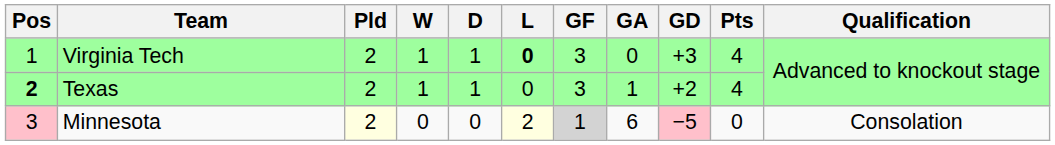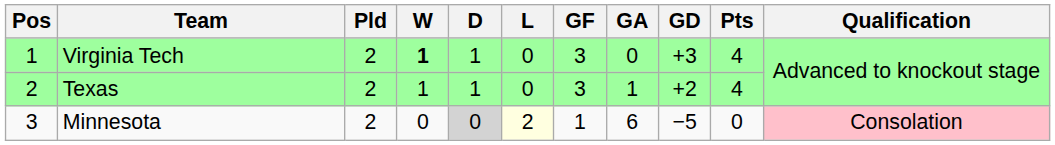(423, 55) normal -> (423, 55) bold
(528, 55) bold -> (528, 55) normal
(32, 88) bold -> (32, 88) normal
(32, 122) pink background -> (32, 122) no background
(370, 122) lightyellow background -> (370, 122) no background
(475, 122) no background -> (475, 122) lightgrey background
(580, 122) lightgrey background -> (580, 122) no background
(685, 122) pink background -> (685, 122) no background
(906, 122) no background -> (906, 122) pink background
